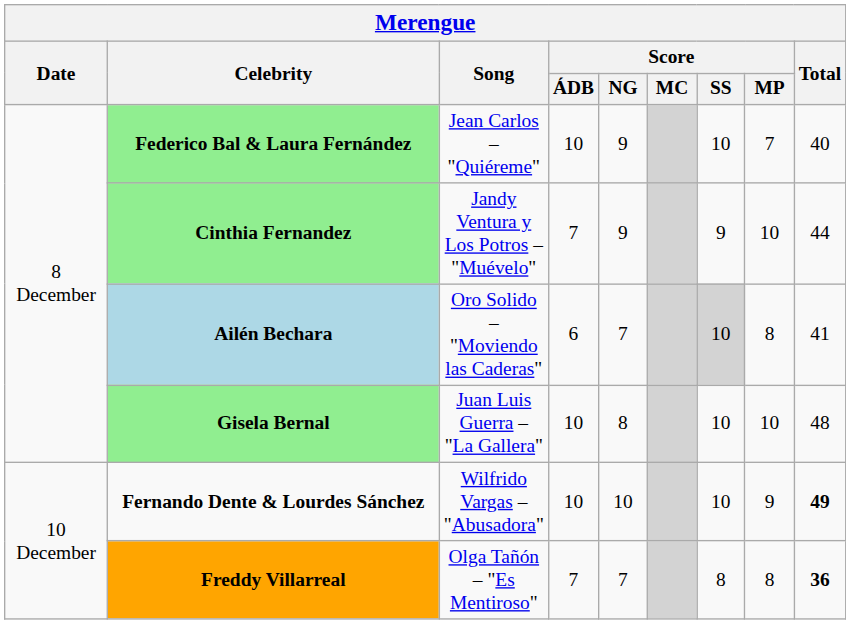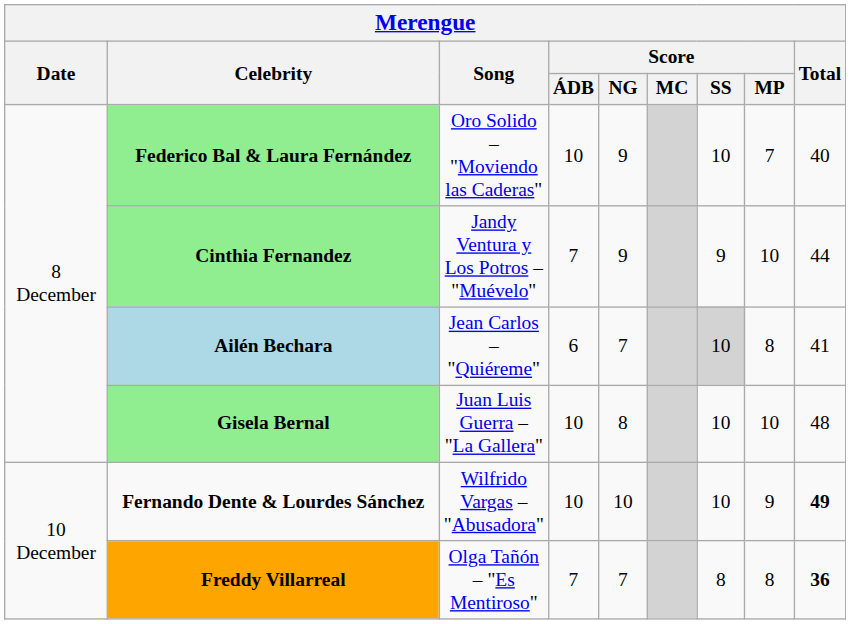(494, 144) Jean Carlos – "Quiéreme" -> (494, 155) Oro Solido – "Moviendo las Caderas"
(494, 334) Oro Solido – "Moviendo las Caderas" -> (494, 345) Jean Carlos – "Quiéreme"
